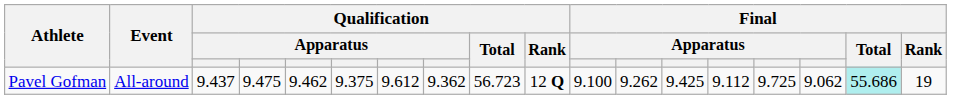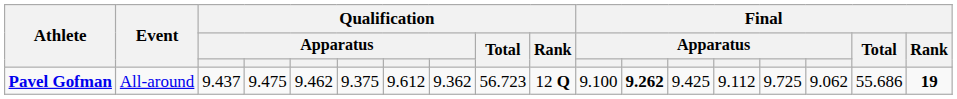(57, 81) normal -> (60, 81) bold
(639, 81) normal -> (645, 81) bold
(874, 81) paleturquoise background -> (879, 81) no background
(924, 81) normal -> (929, 81) bold
